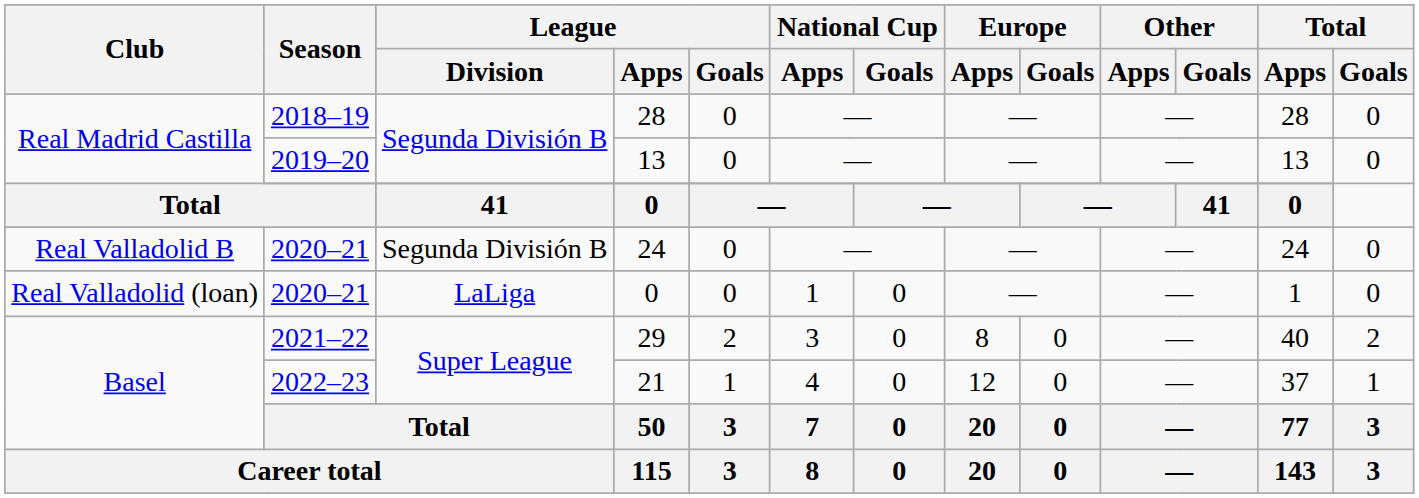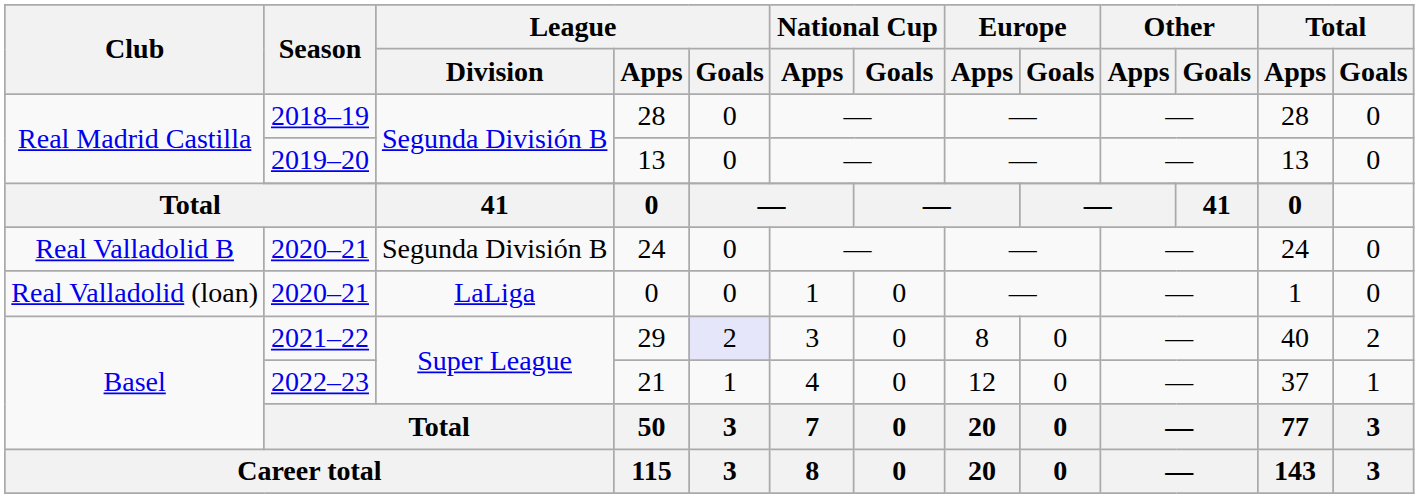(730, 337) no background -> (730, 337) lavender background
